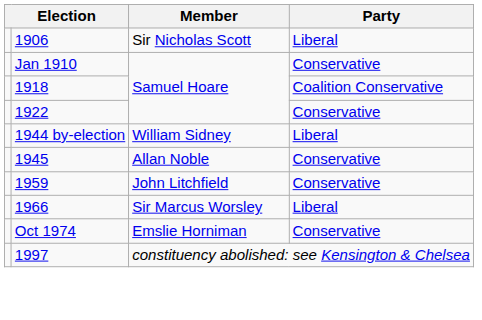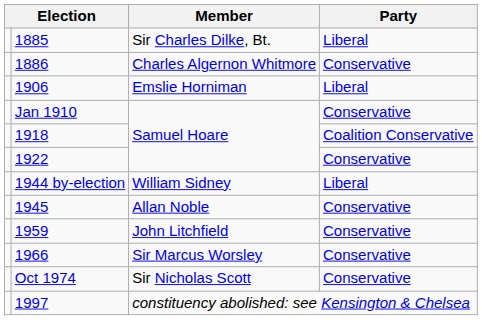+ row: (32, 40)
+ row: (32, 64)
(192, 40) Sir Nicholas Scott -> (189, 87) Emslie Horniman
(315, 207) Liberal -> (367, 254) Conservative
(189, 231) Emslie Horniman -> (192, 278) Sir Nicholas Scott
